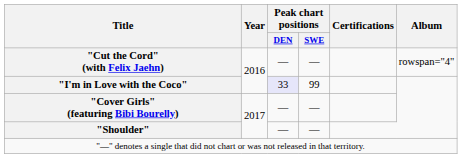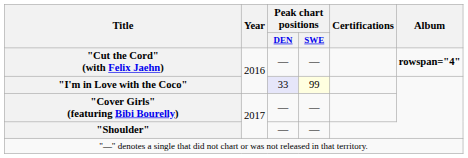(427, 62) normal -> (430, 62) bold
(314, 84) no background -> (314, 84) lightyellow background
